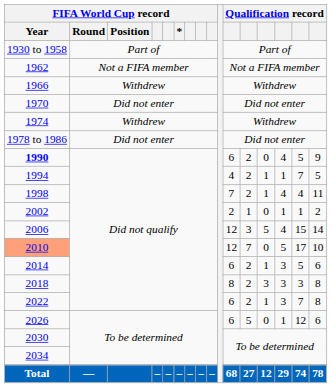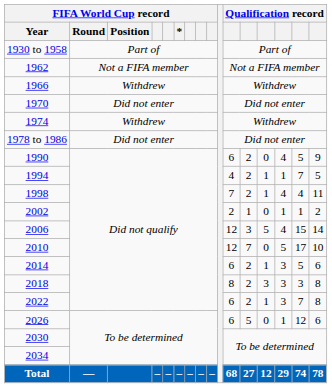(37, 157) bold -> (37, 157) normal
(37, 247) lightsalmon background -> (37, 247) no background
